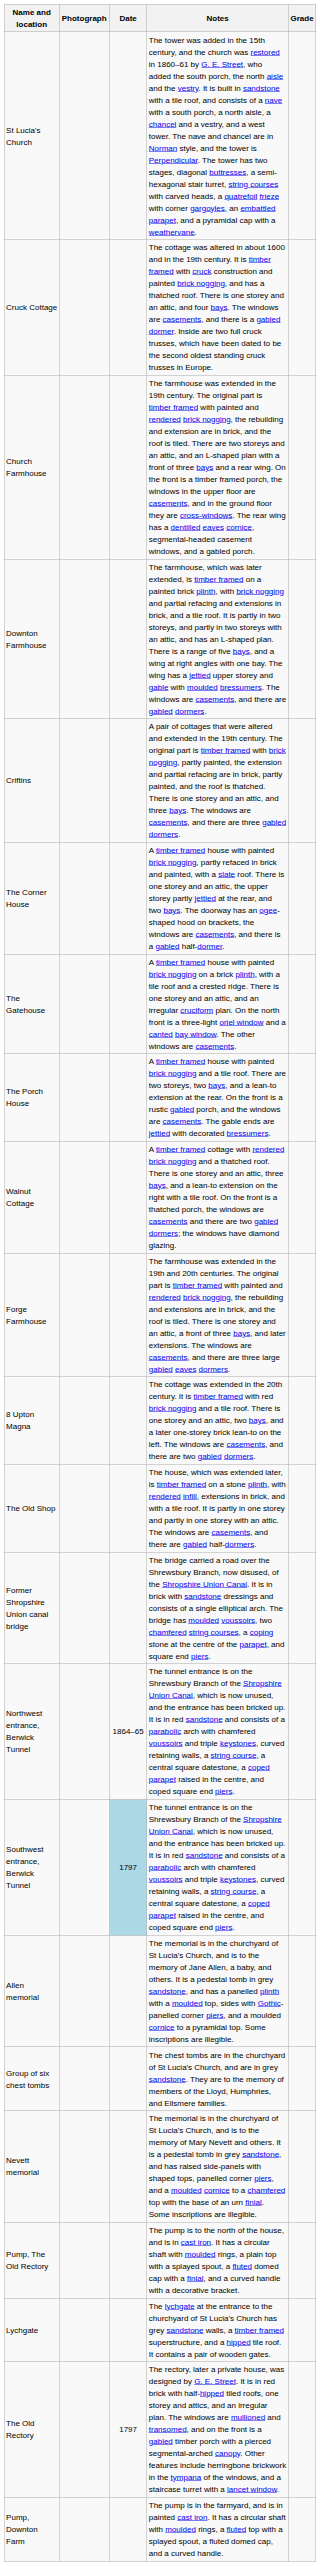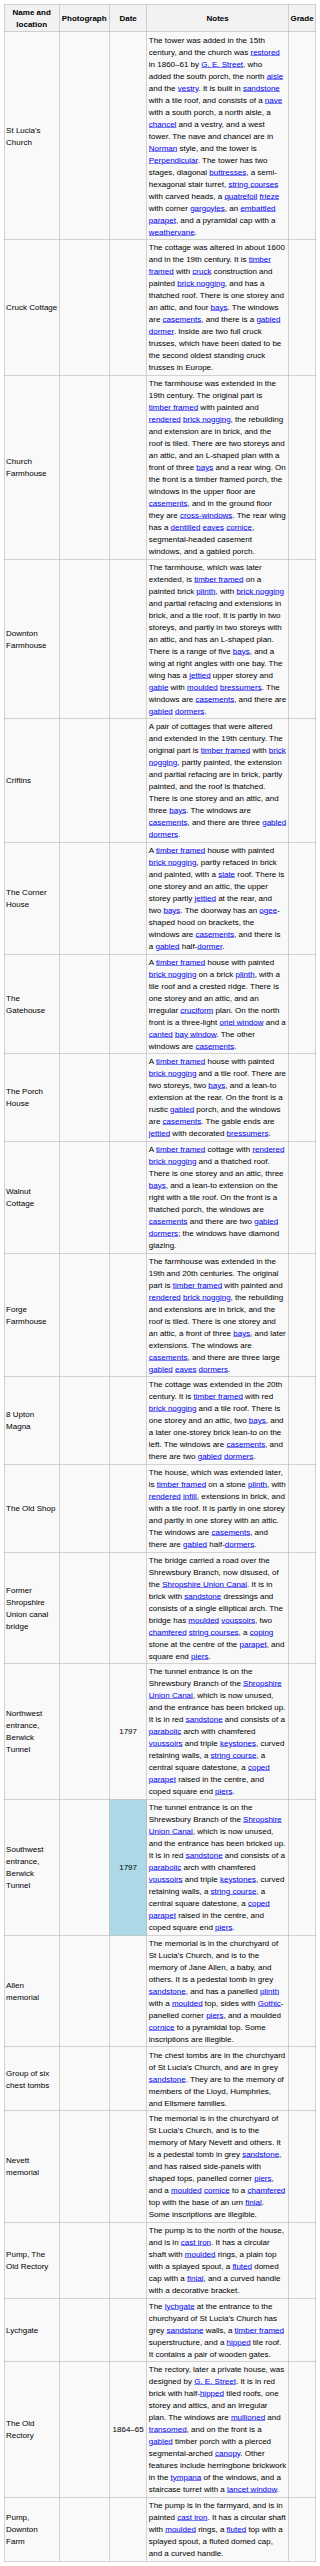(128, 1731) 1864–65 -> (128, 1731) 1797
(128, 2429) 1797 -> (128, 2429) 1864–65
